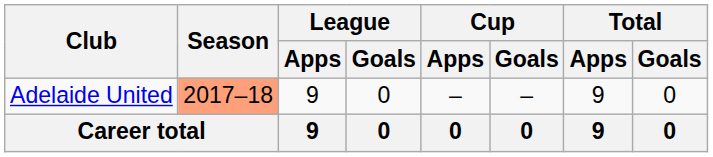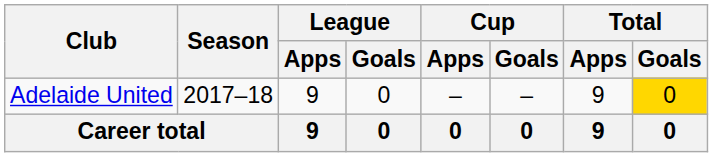(228, 95) lightsalmon background -> (228, 95) no background
(670, 95) no background -> (670, 95) gold background
